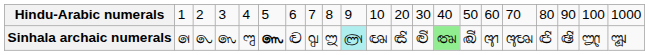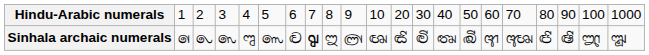(272, 38) bold -> (272, 38) normal
(314, 38) normal -> (314, 38) bold
(354, 38) paleturquoise background -> (354, 38) no background
(447, 38) lightgreen background -> (447, 38) no background
